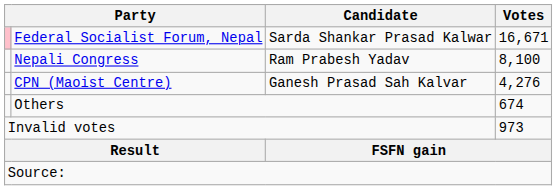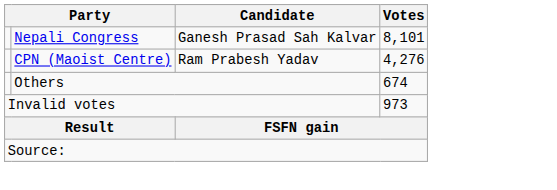- row: (138, 38)
(339, 61) Ram Prabesh Yadav -> (277, 38) Ganesh Prasad Sah Kalvar
(520, 61) 8,100 -> (404, 38) 8,101
(368, 83) Ganesh Prasad Sah Kalvar -> (248, 61) Ram Prabesh Yadav
